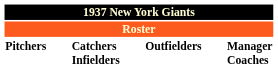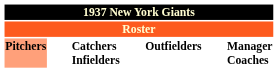(26, 46) no background -> (26, 46) lightsalmon background
